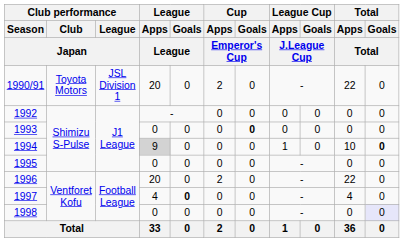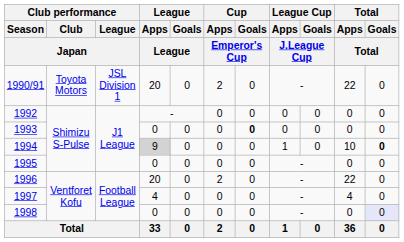(187, 196) bold -> (187, 196) normal
